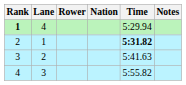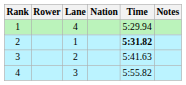columns swapped: (44, 12) <-> (72, 12)
(18, 27) bold -> (18, 27) normal
